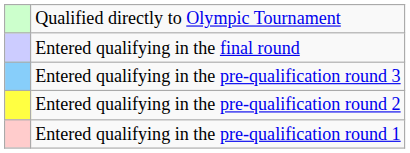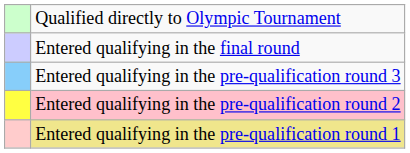(218, 104) no background -> (218, 104) pink background
(218, 133) no background -> (218, 133) khaki background
